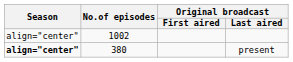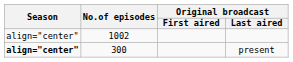(119, 50) 380 -> (119, 50) 300
